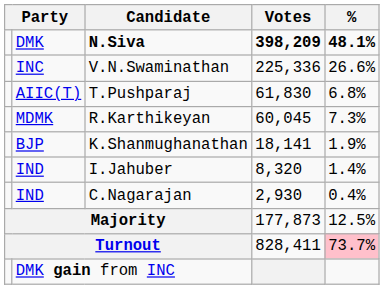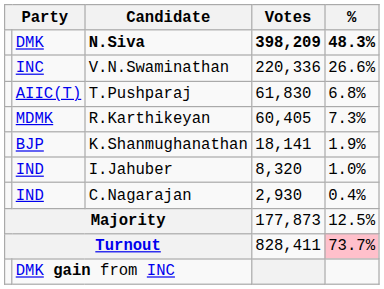(352, 43) 48.1% -> (352, 43) 48.3%
(288, 68) 225,336 -> (288, 68) 220,336
(283, 119) 60,045 -> (283, 119) 60,405
(347, 170) 1.4% -> (347, 170) 1.0%
